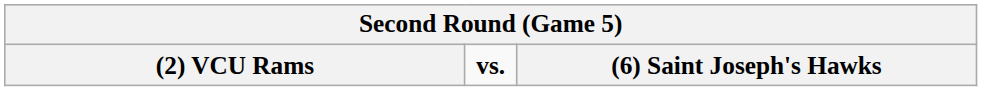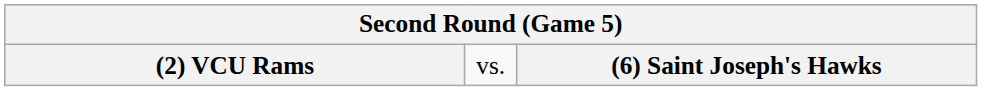(491, 64) bold -> (491, 64) normal
